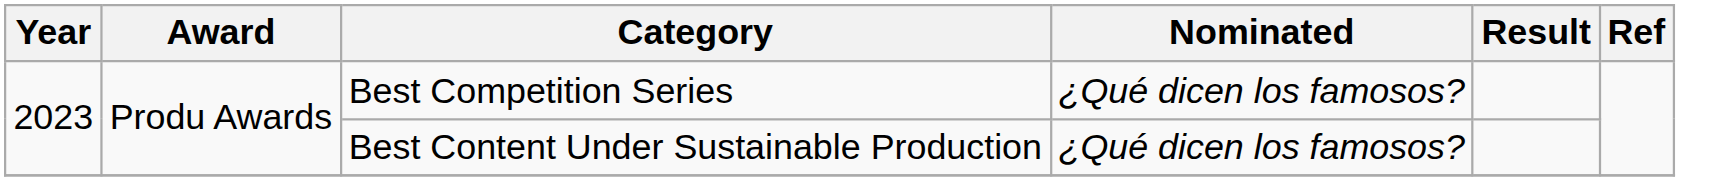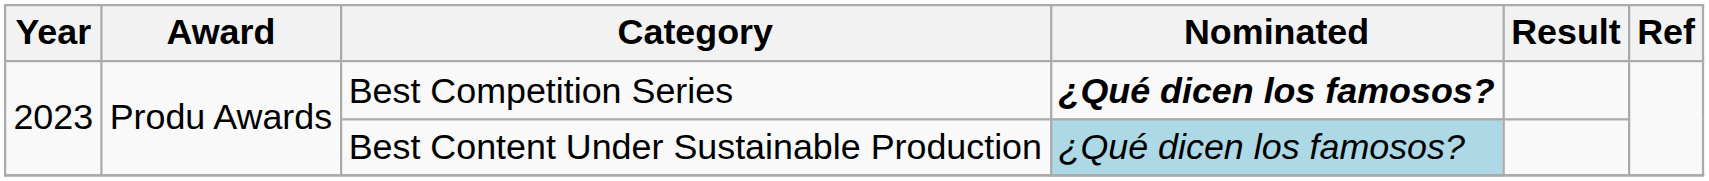(1262, 89) normal -> (1277, 89) bold
(1262, 146) no background -> (1262, 146) lightblue background
